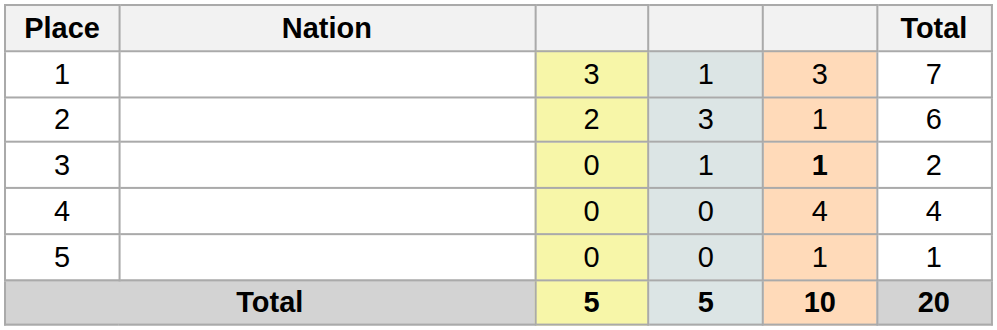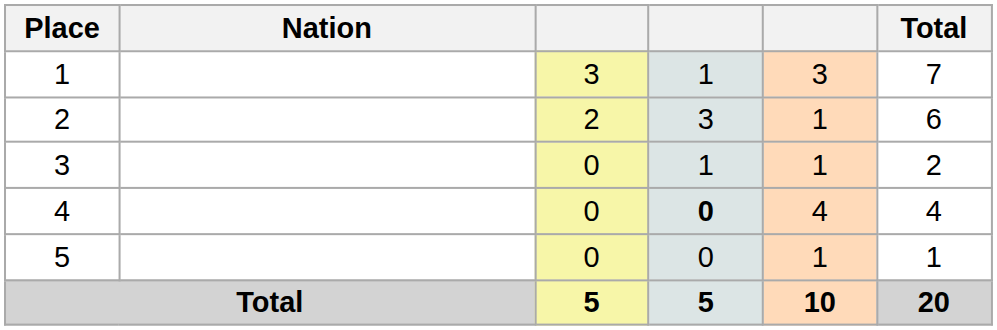(820, 165) bold -> (820, 165) normal
(706, 211) normal -> (706, 211) bold
